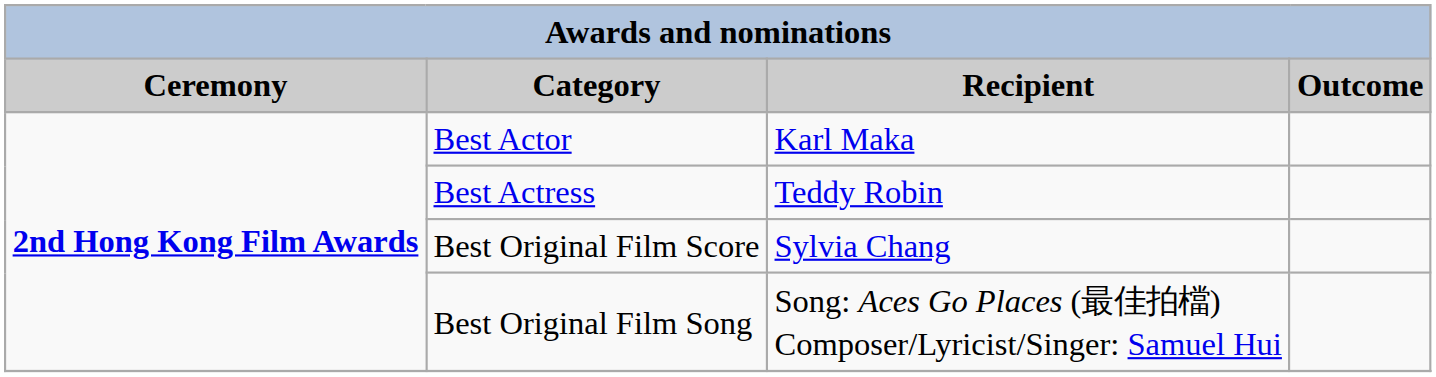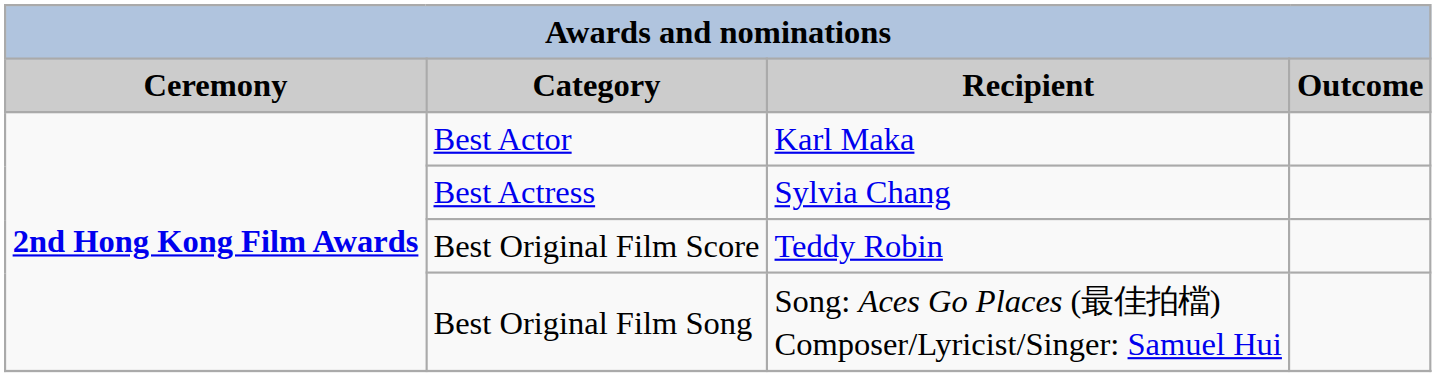(859, 192) Teddy Robin -> (863, 192) Sylvia Chang
(863, 246) Sylvia Chang -> (859, 246) Teddy Robin
